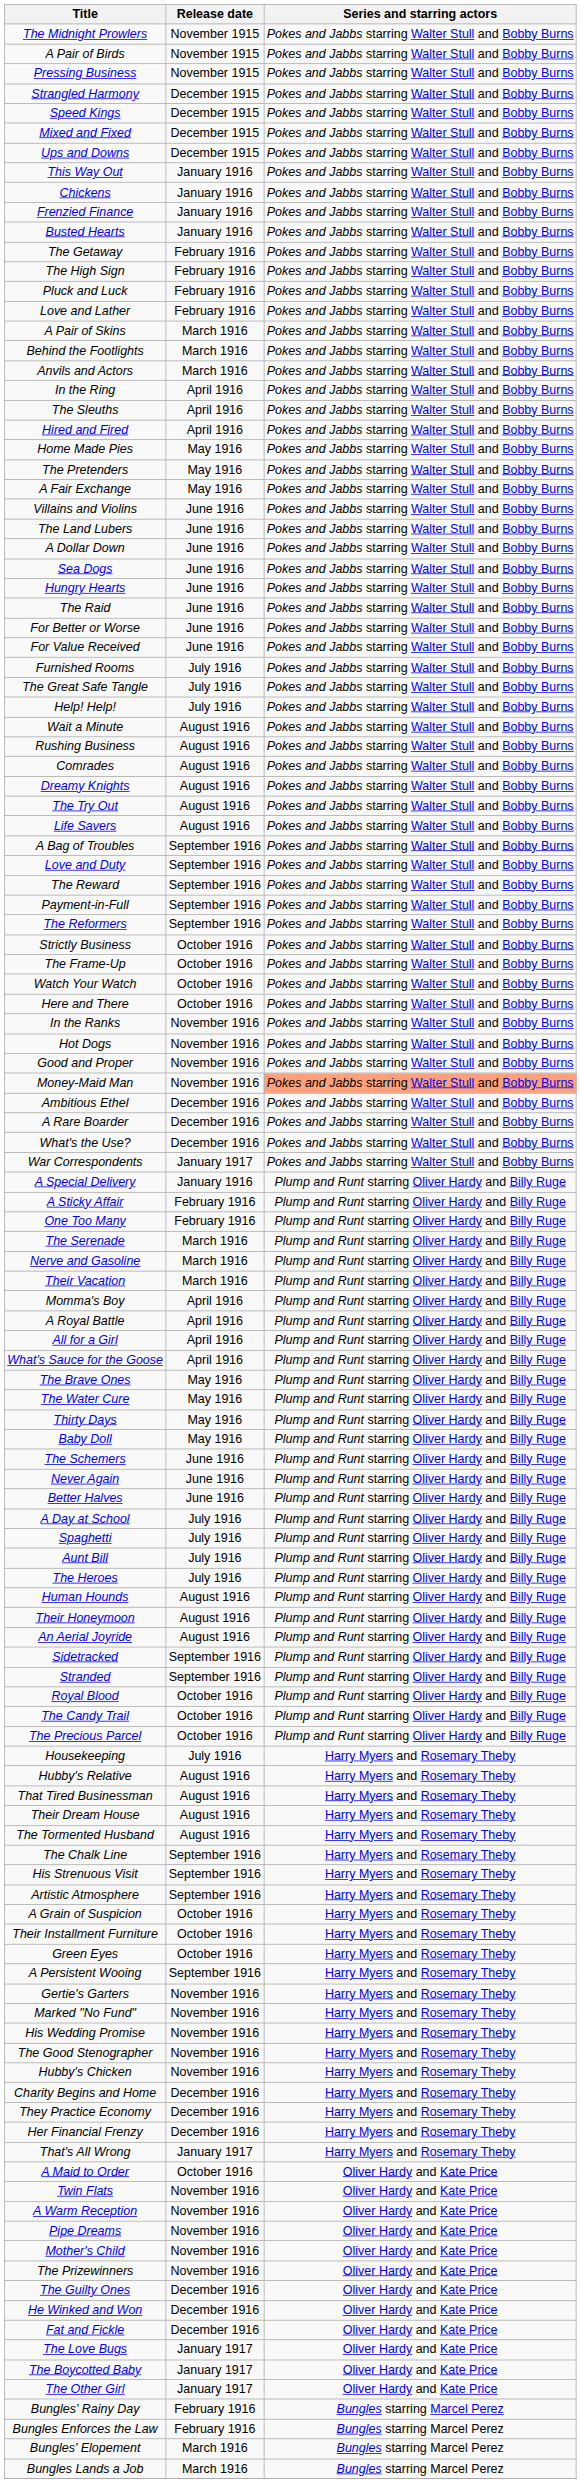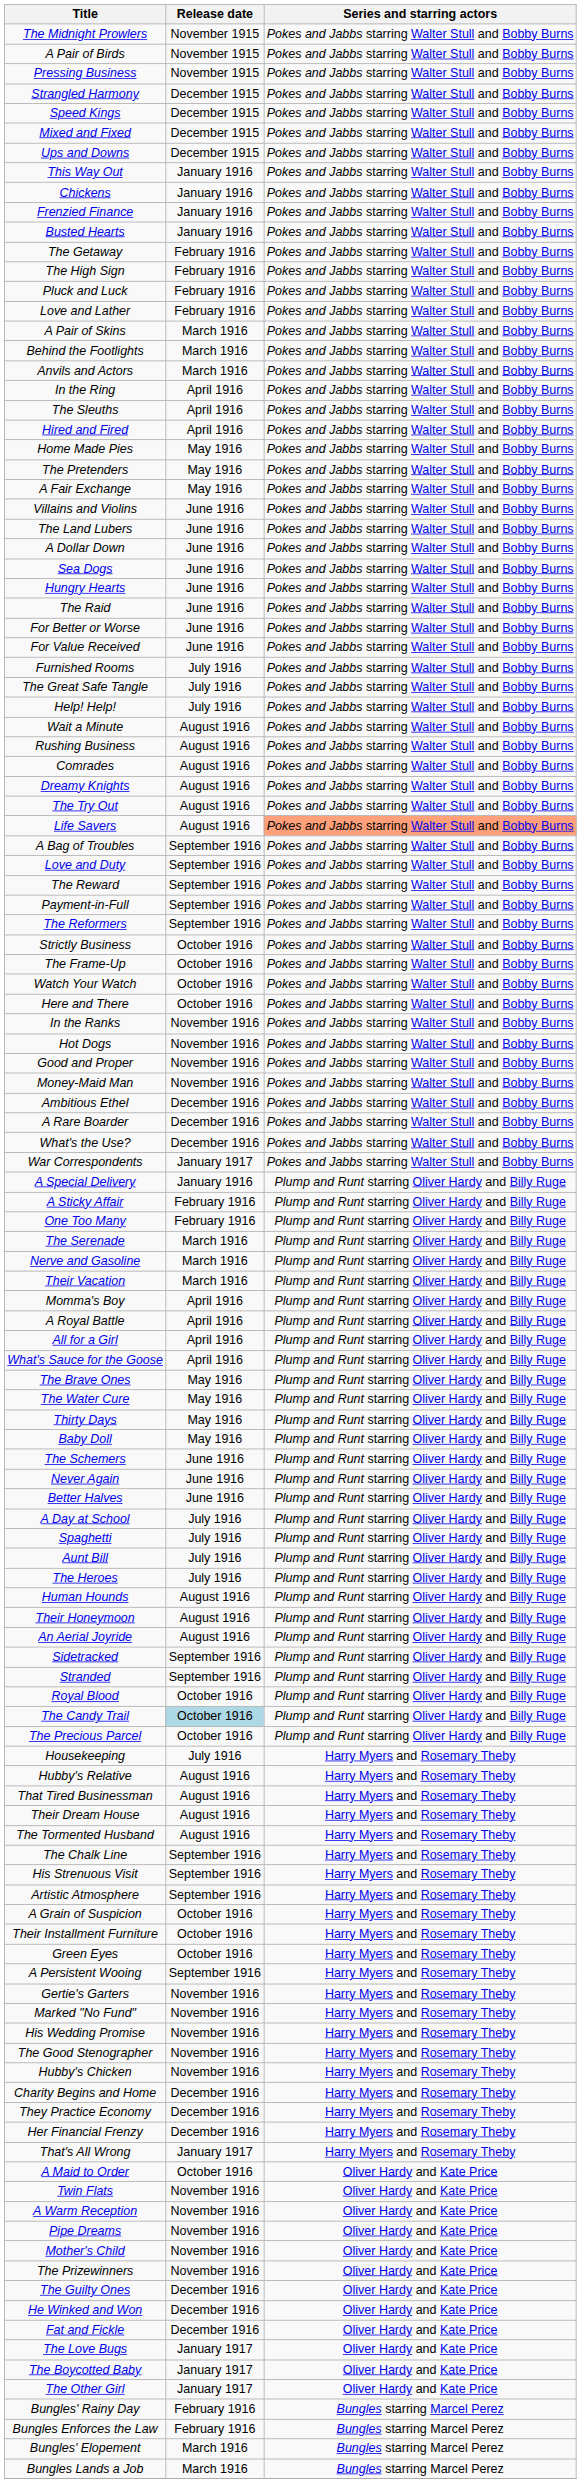(420, 825) no background -> (420, 825) lightsalmon background
(420, 1083) lightsalmon background -> (420, 1083) no background
(215, 1716) no background -> (215, 1716) lightblue background
